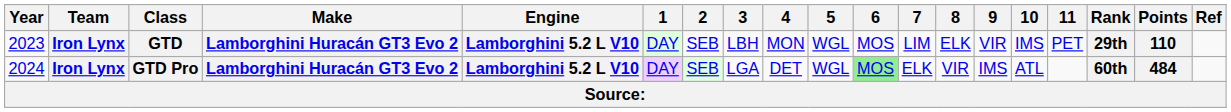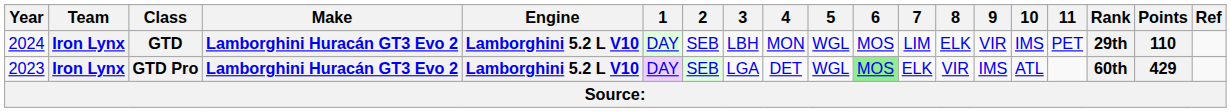(26, 44) 2023 -> (26, 44) 2024
(26, 69) 2024 -> (26, 69) 2023
(1163, 69) 484 -> (1163, 69) 429
